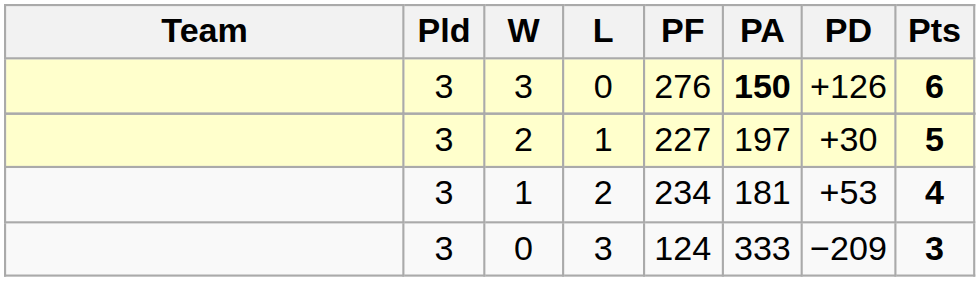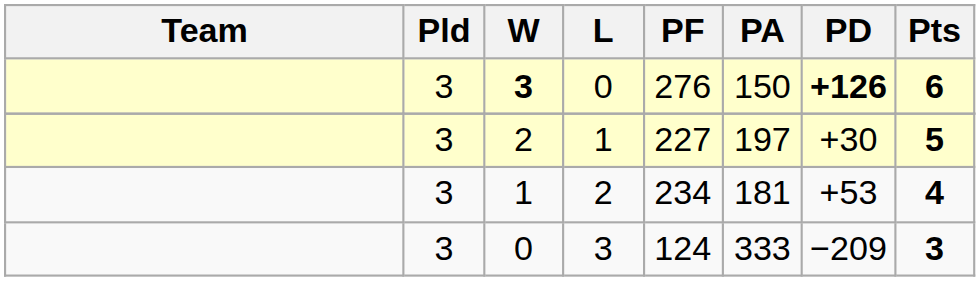(524, 85) normal -> (524, 85) bold
(762, 85) bold -> (762, 85) normal
(848, 85) normal -> (848, 85) bold
